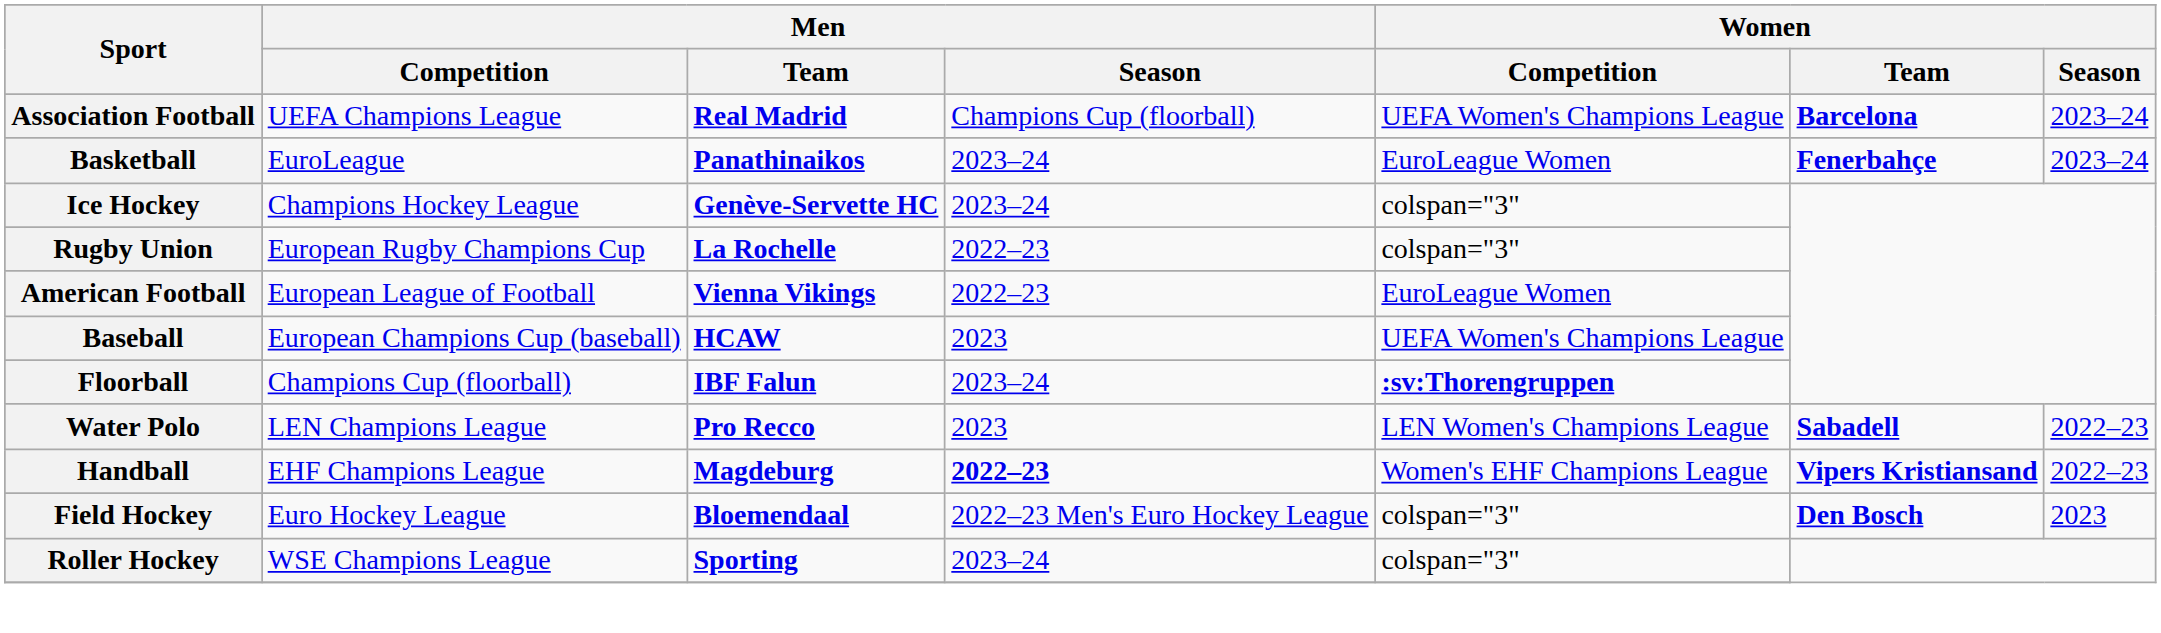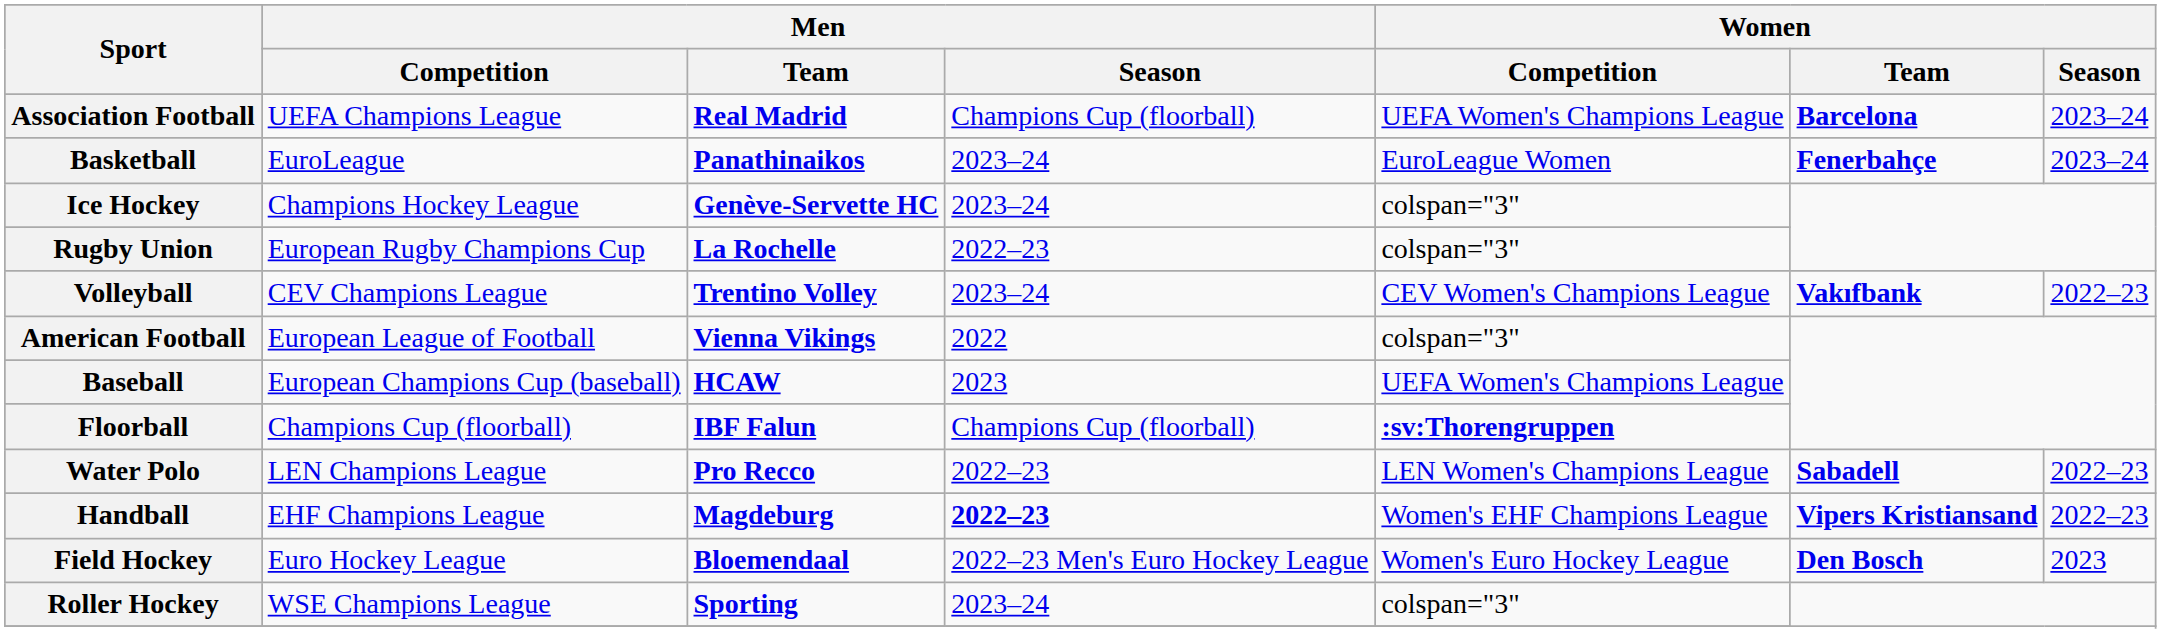+ row: (133, 293)
(1000, 293) 2022–23 -> (979, 337) 2022
(1496, 293) EuroLeague Women -> (1450, 337) colspan="3"
(1000, 381) 2023–24 -> (1103, 426) Champions Cup (floorball)
(979, 426) 2023 -> (1000, 470) 2022–23
(1450, 515) colspan="3" -> (1555, 559) Women's Euro Hockey League
